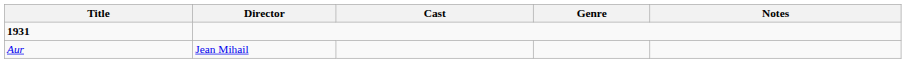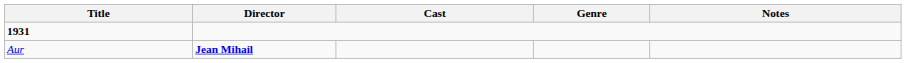(222, 49) normal -> (224, 49) bold
